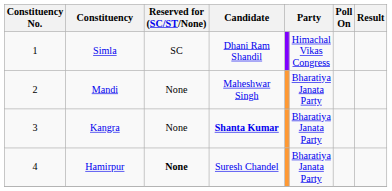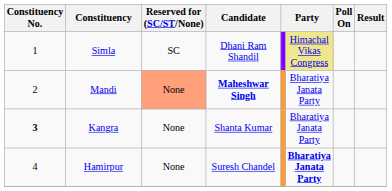(311, 51) no background -> (309, 51) khaki background
(176, 89) no background -> (174, 89) lightsalmon background
(247, 89) normal -> (243, 89) bold
(35, 128) normal -> (35, 128) bold
(247, 128) bold -> (243, 128) normal
(176, 167) bold -> (174, 167) normal
(311, 167) normal -> (309, 167) bold
